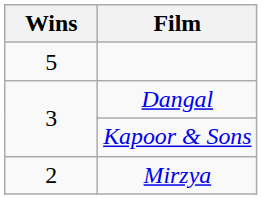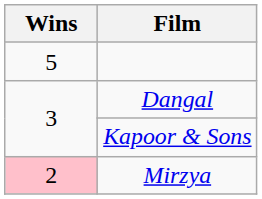(51, 174) no background -> (51, 174) pink background
